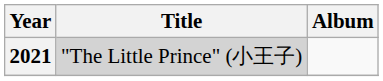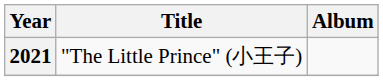(182, 55) lightgrey background -> (182, 55) no background
